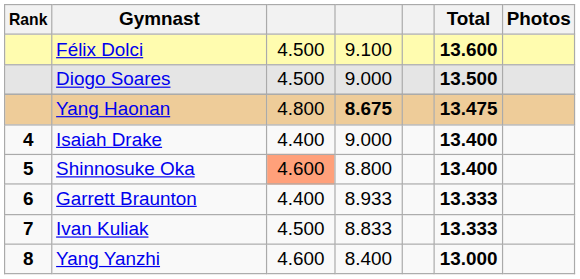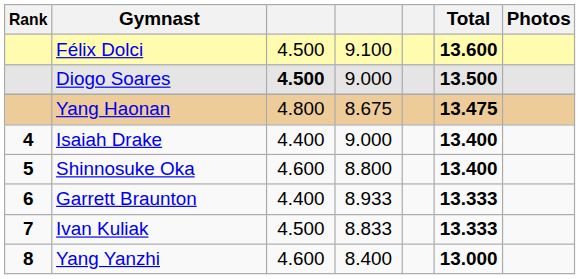(301, 79) normal -> (301, 79) bold
(369, 109) bold -> (369, 109) normal
(301, 169) lightsalmon background -> (301, 169) no background
